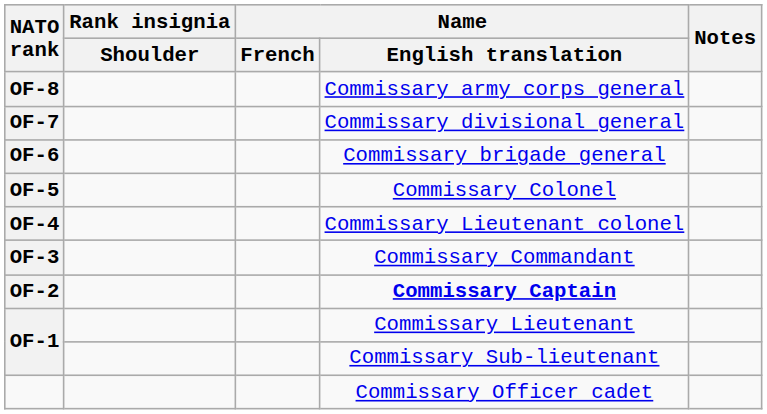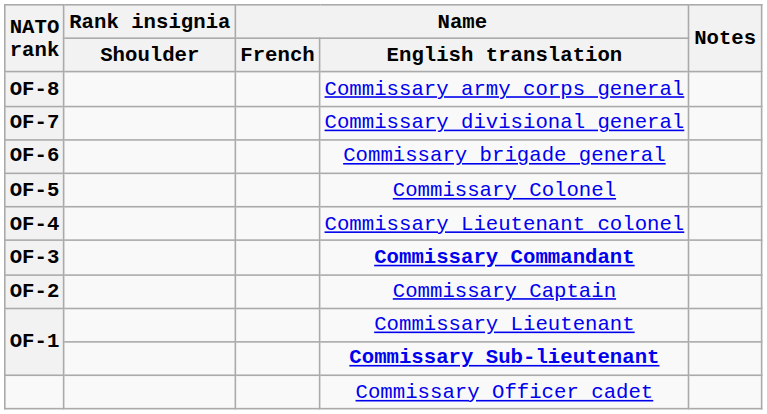(504, 257) normal -> (504, 257) bold
(504, 291) bold -> (504, 291) normal
(504, 359) normal -> (504, 359) bold
